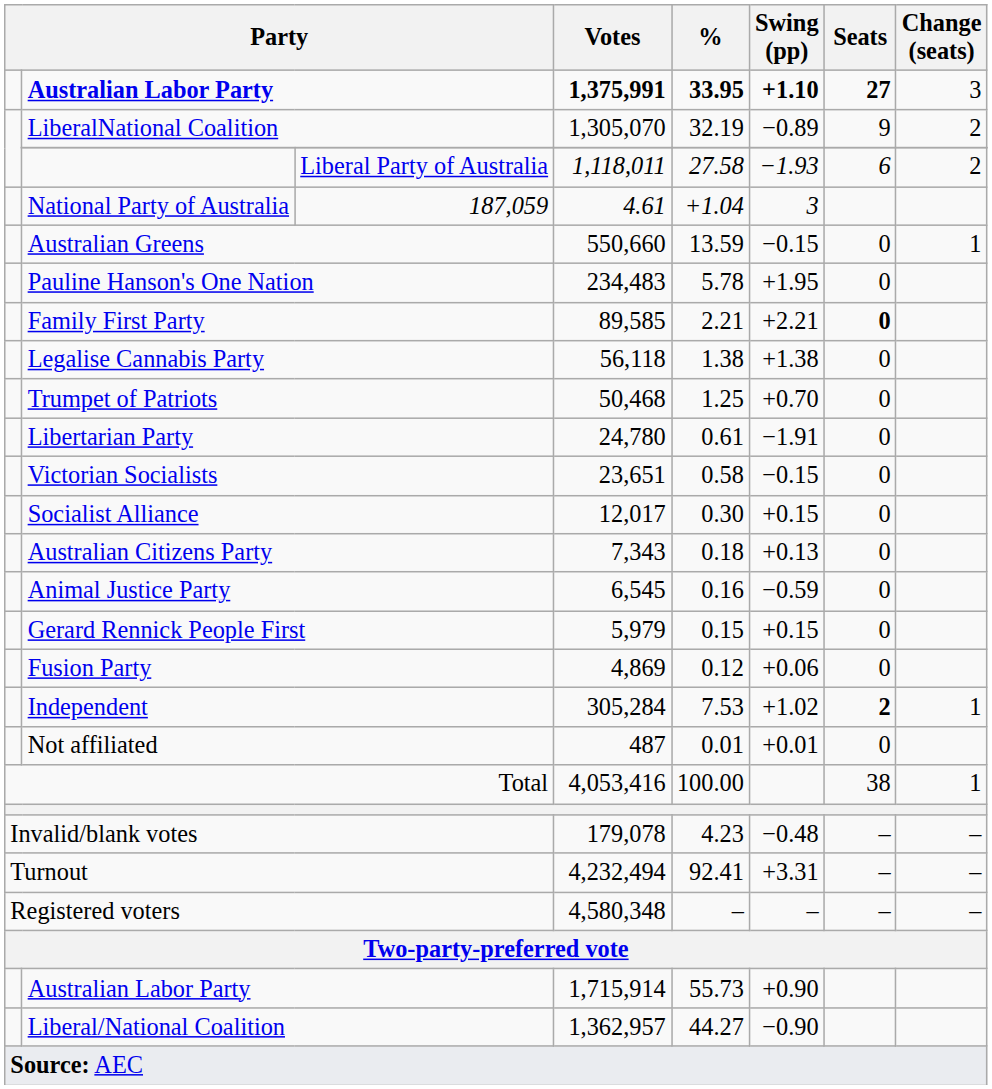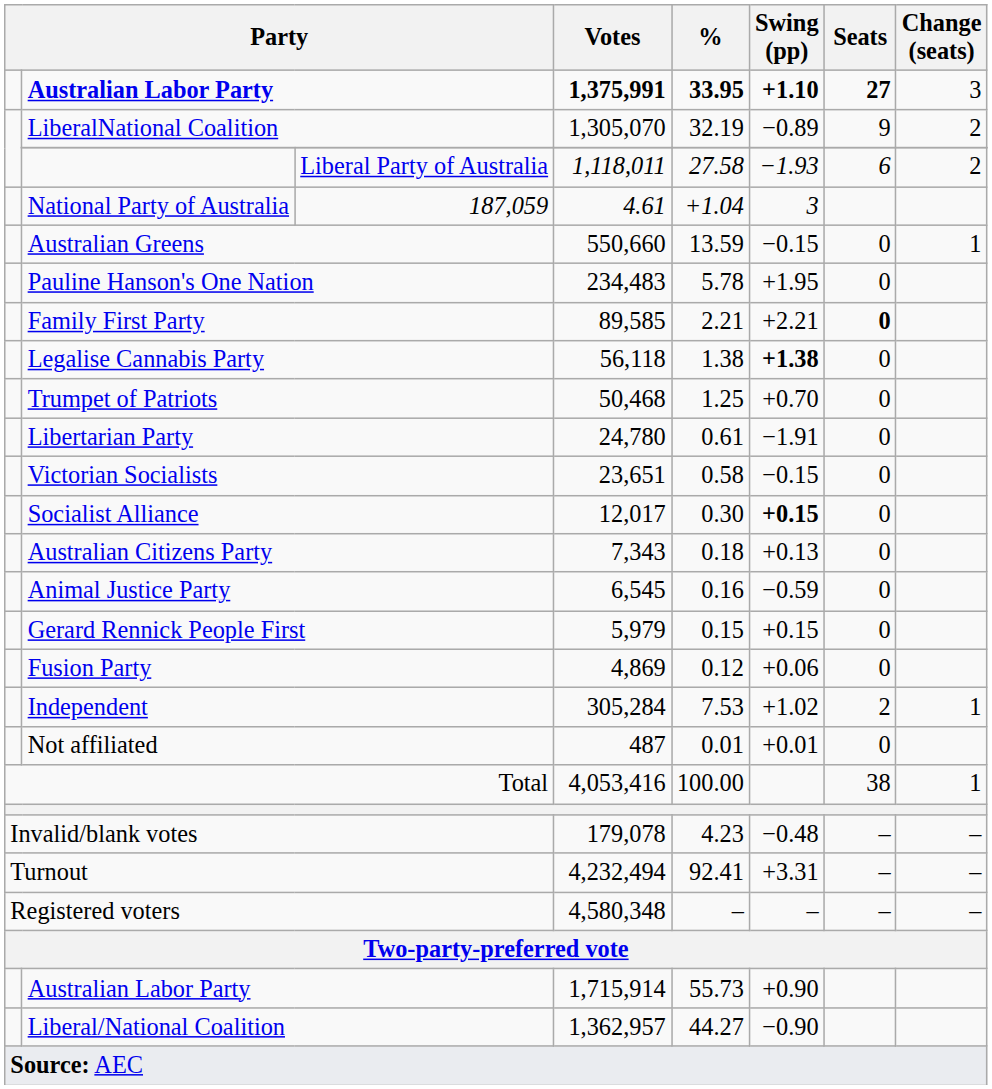(790, 359) normal -> (790, 359) bold
(790, 513) normal -> (790, 513) bold
(884, 706) bold -> (884, 706) normal
